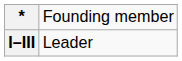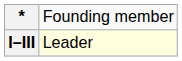(68, 42) no background -> (68, 42) lightyellow background
